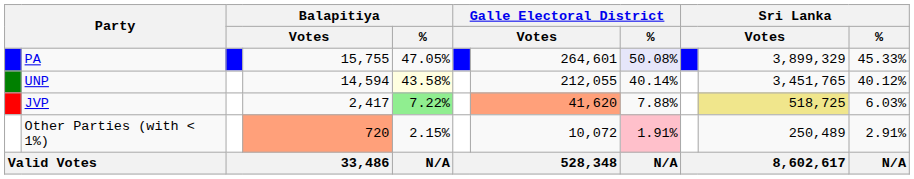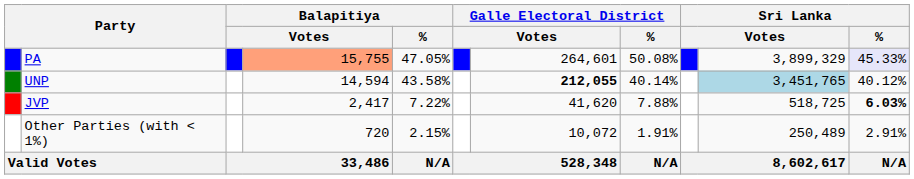(365, 60) no background -> (365, 60) lightsalmon background
(653, 60) lavender background -> (653, 60) no background
(882, 60) no background -> (882, 60) lavender background
(426, 82) lightyellow background -> (426, 82) no background
(589, 82) normal -> (589, 82) bold
(809, 82) no background -> (809, 82) lightblue background
(430, 104) lightgreen background -> (430, 104) no background
(593, 104) lightsalmon background -> (593, 104) no background
(817, 104) khaki background -> (817, 104) no background
(886, 104) normal -> (886, 104) bold
(377, 134) lightsalmon background -> (377, 134) no background
(657, 134) pink background -> (657, 134) no background
